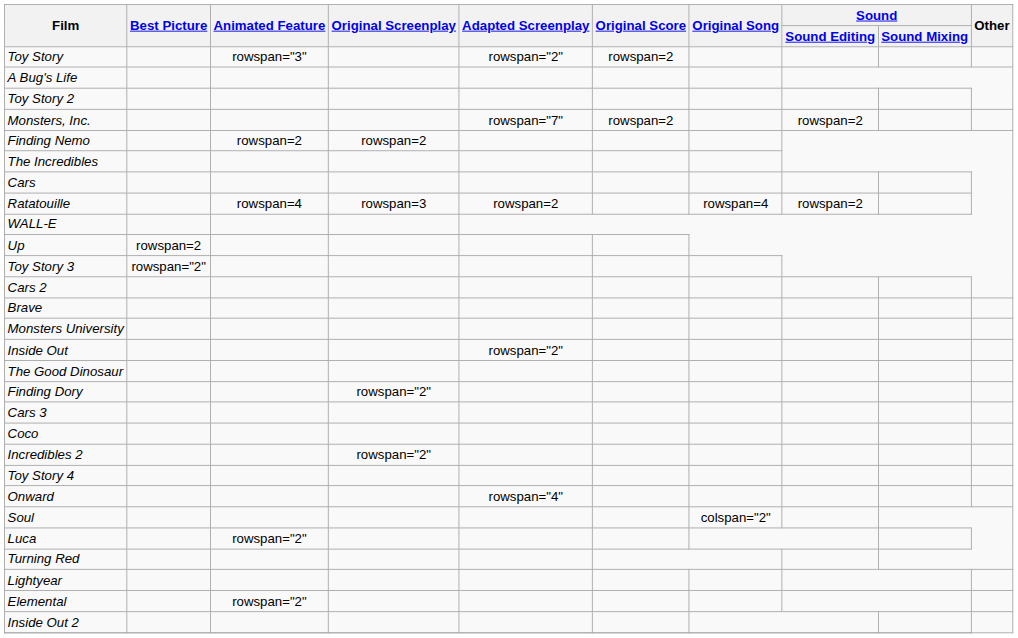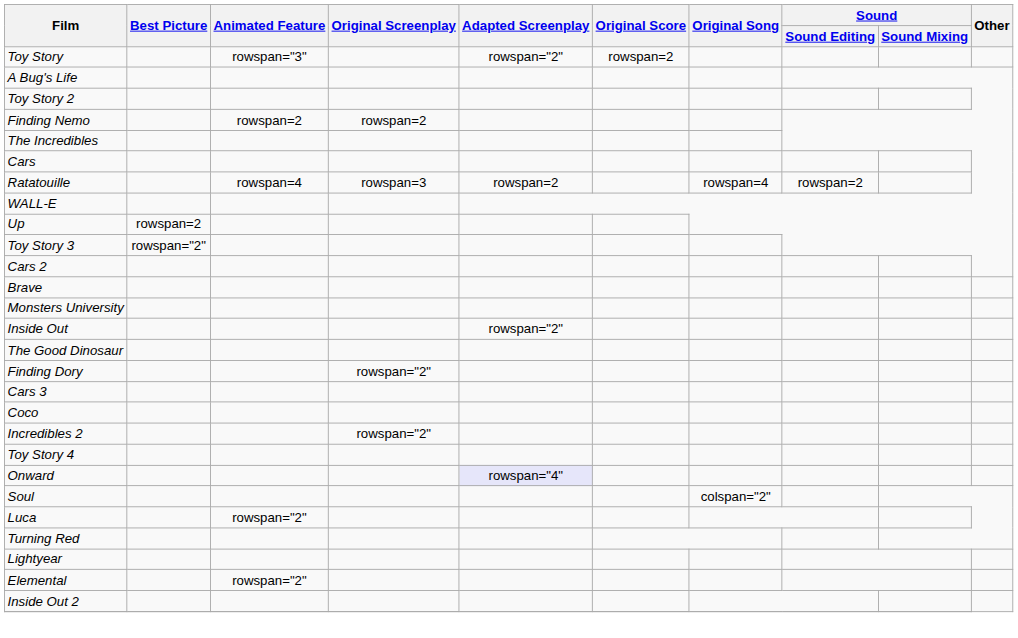- row: (49, 120)
(526, 497) no background -> (526, 476) lavender background
